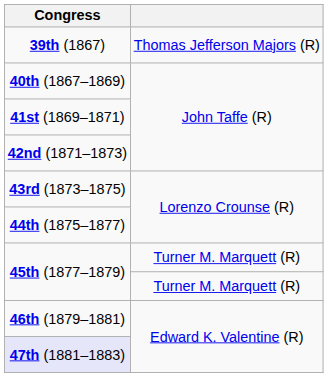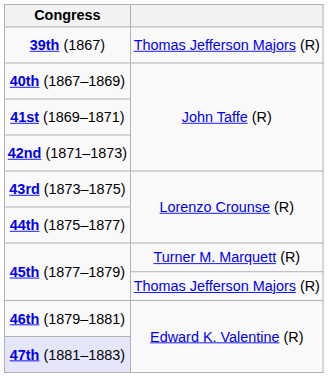(227, 286) Turner M. Marquett (R) -> (227, 286) Thomas Jefferson Majors (R)
